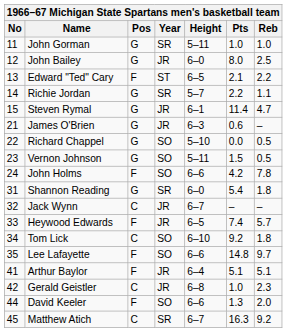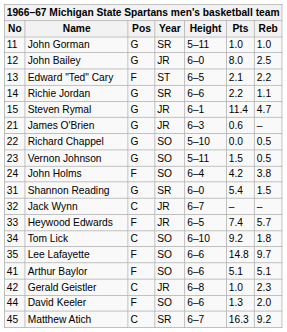(196, 94) 5–7 -> (196, 94) 6–6
(196, 174) 6–6 -> (196, 174) 6–4
(264, 174) 7.8 -> (264, 174) 3.8
(264, 190) 1.8 -> (264, 190) 1.5
(163, 271) JR -> (165, 271) SO
(196, 271) 6–4 -> (196, 271) 6–6
